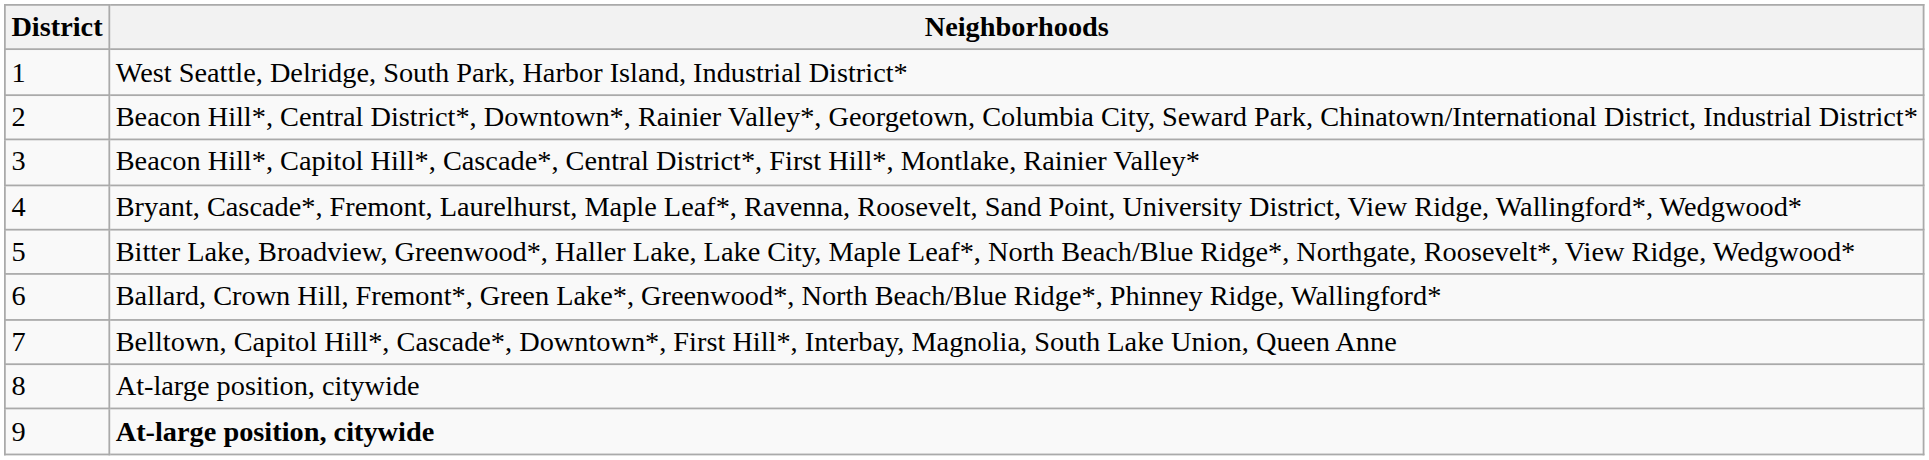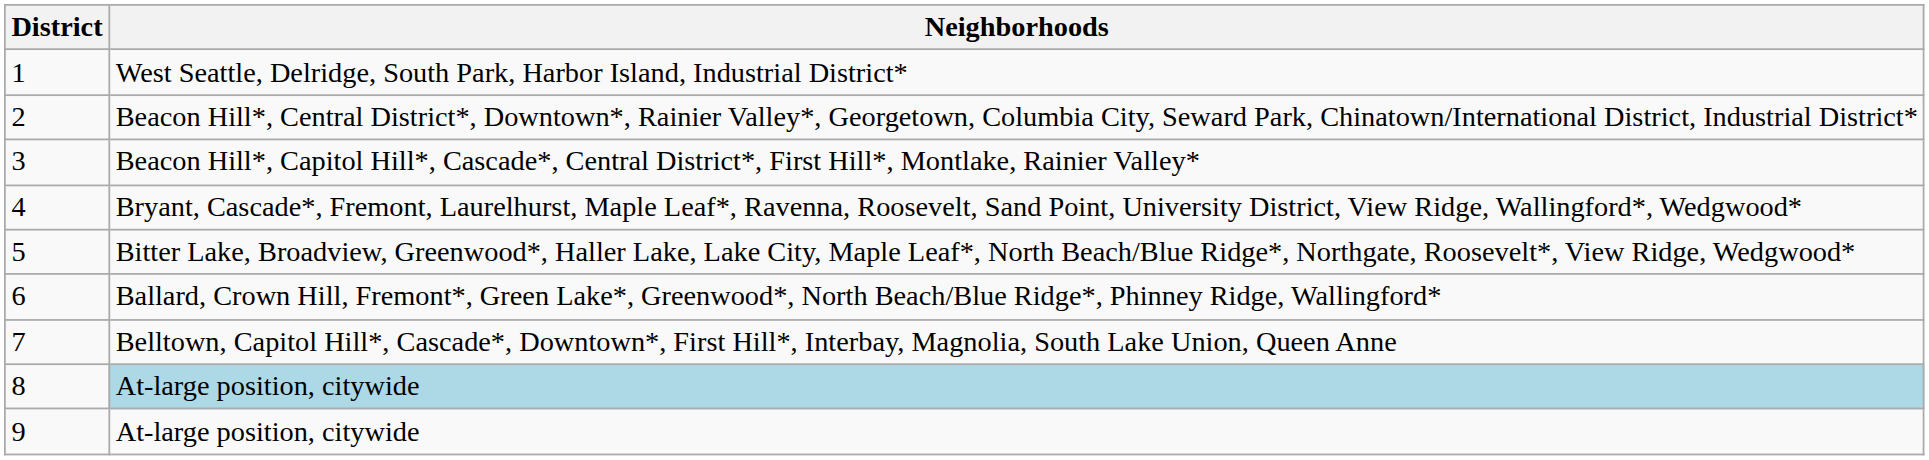(268, 386) no background -> (268, 386) lightblue background
(275, 431) bold -> (268, 431) normal
